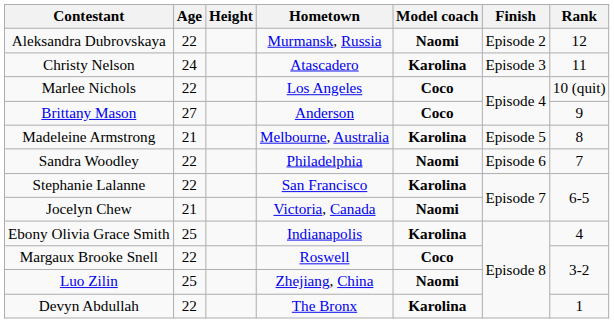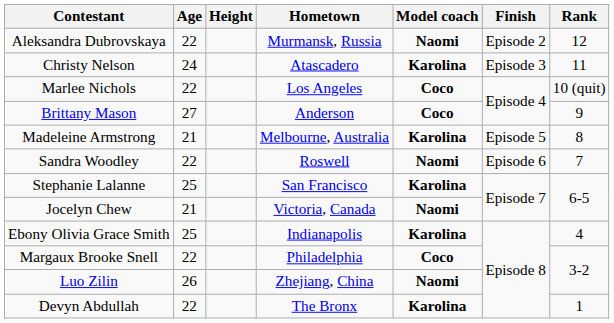(324, 161) Philadelphia -> (324, 161) Roswell
(189, 185) 22 -> (189, 185) 25
(324, 257) Roswell -> (324, 257) Philadelphia
(189, 281) 25 -> (189, 281) 26
